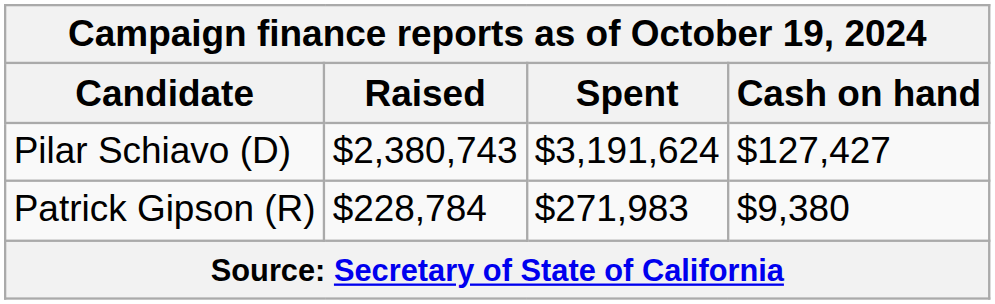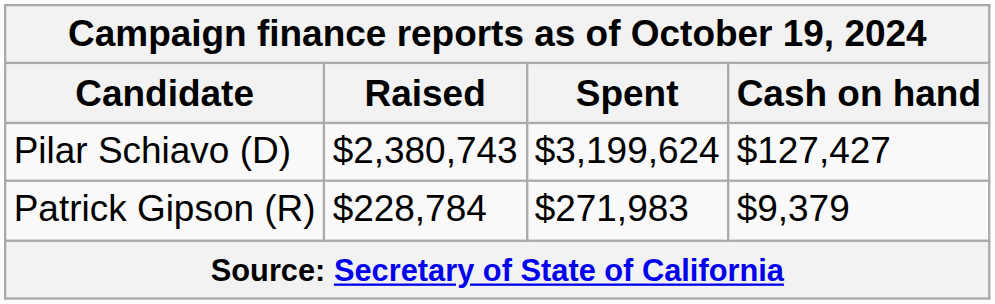(627, 151) $3,191,624 -> (627, 151) $3,199,624
(793, 209) $9,380 -> (793, 209) $9,379
